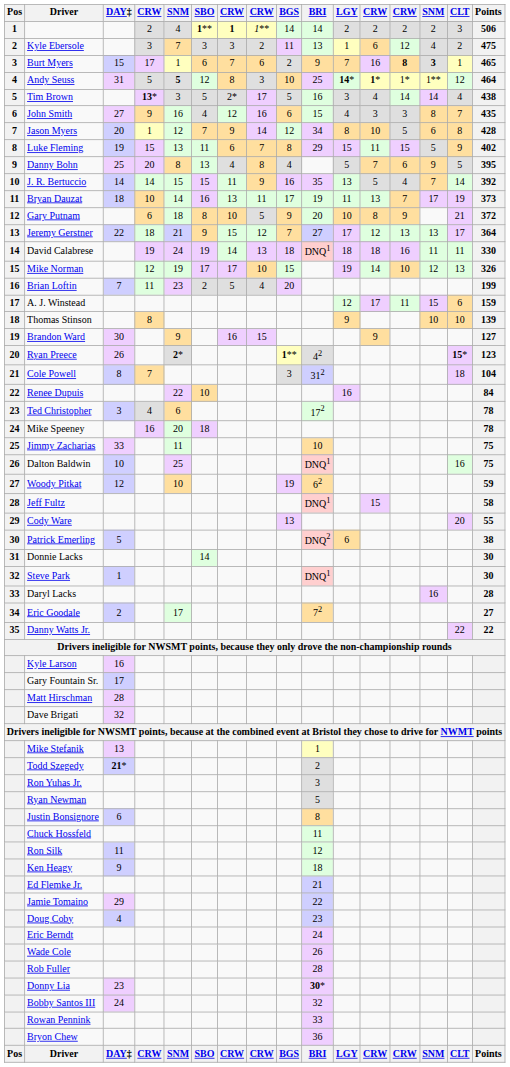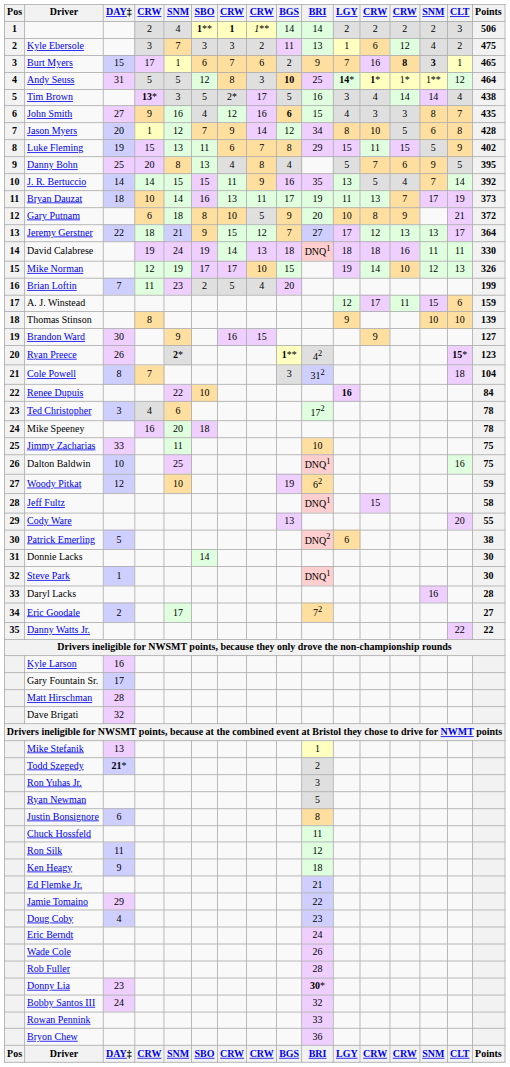(178, 81) bold -> (178, 81) normal
(289, 81) normal -> (289, 81) bold
(289, 114) normal -> (289, 114) bold
(347, 393) normal -> (347, 393) bold
